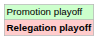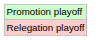(49, 27) bold -> (46, 27) normal
